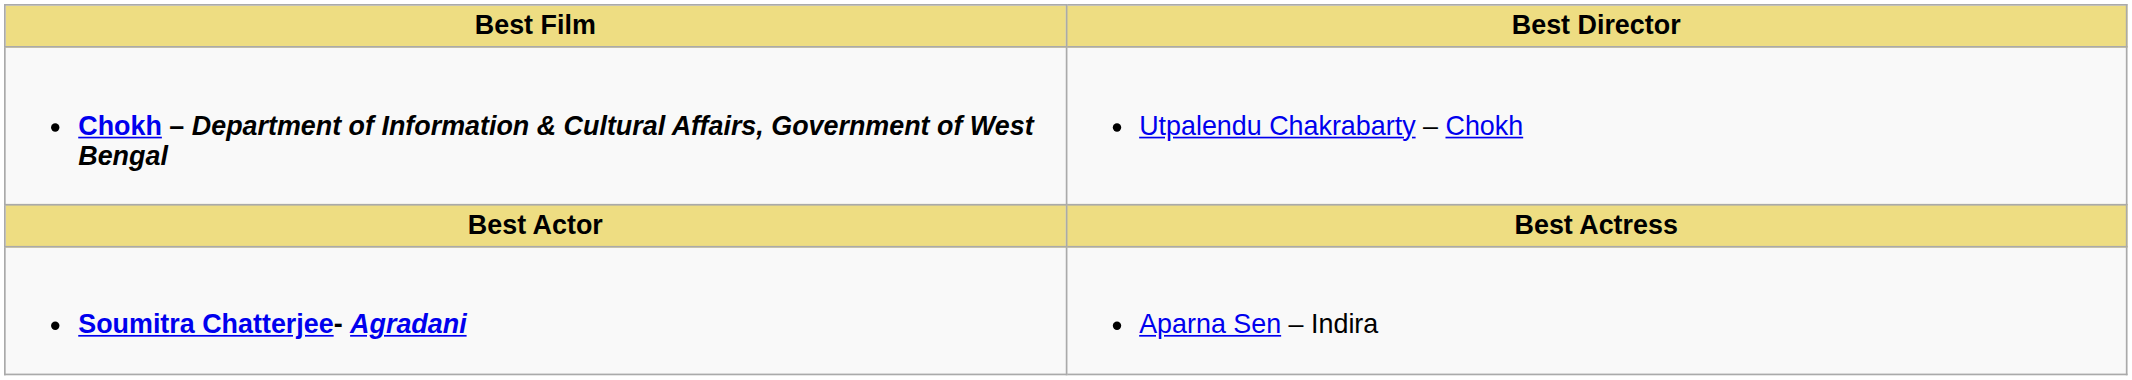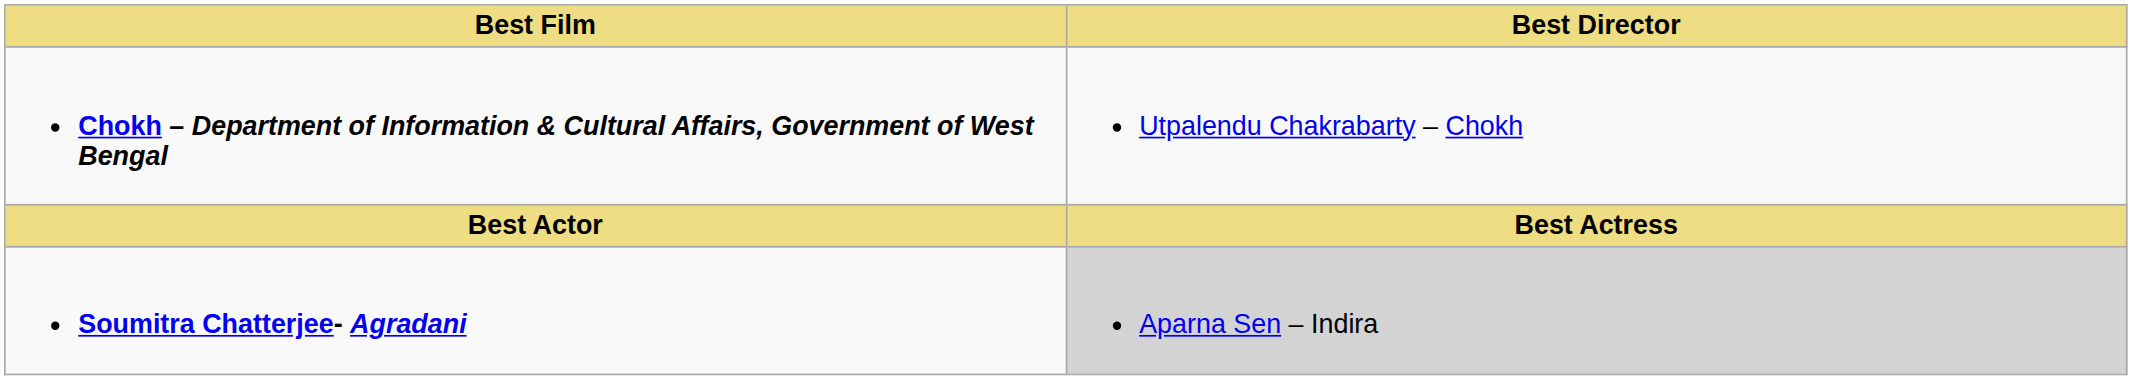(1596, 325) no background -> (1596, 325) lightgrey background
